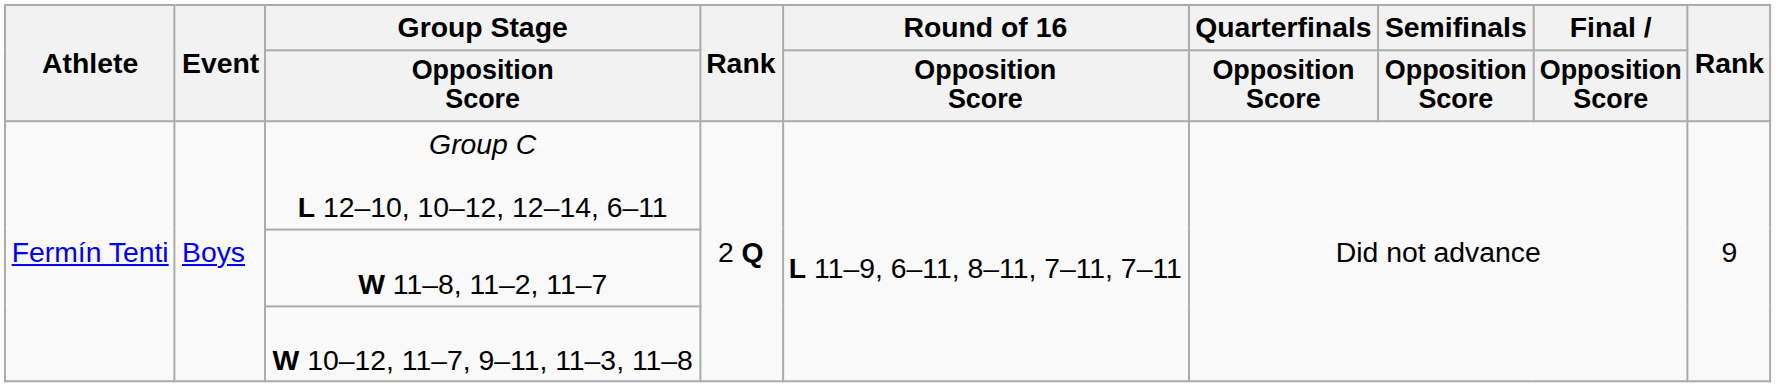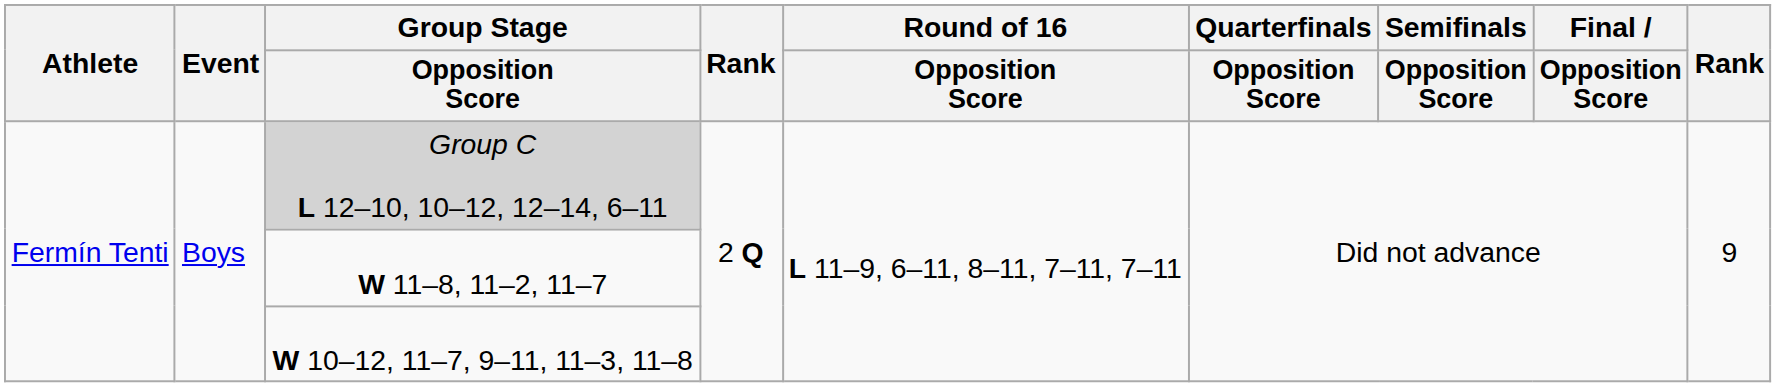(483, 176) no background -> (483, 176) lightgrey background
